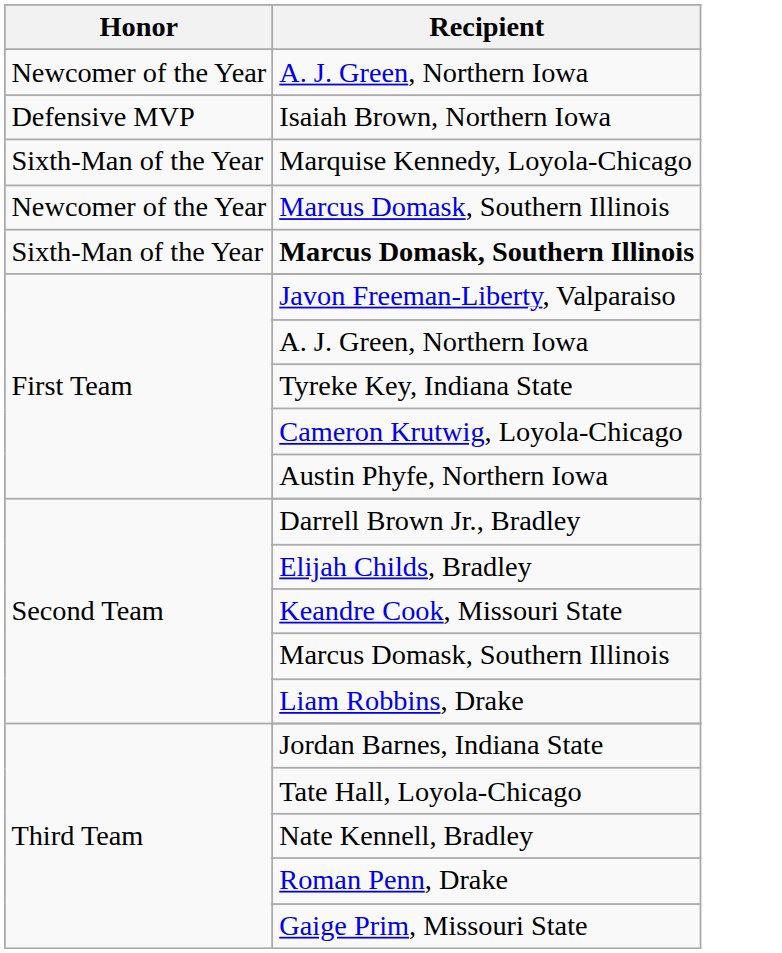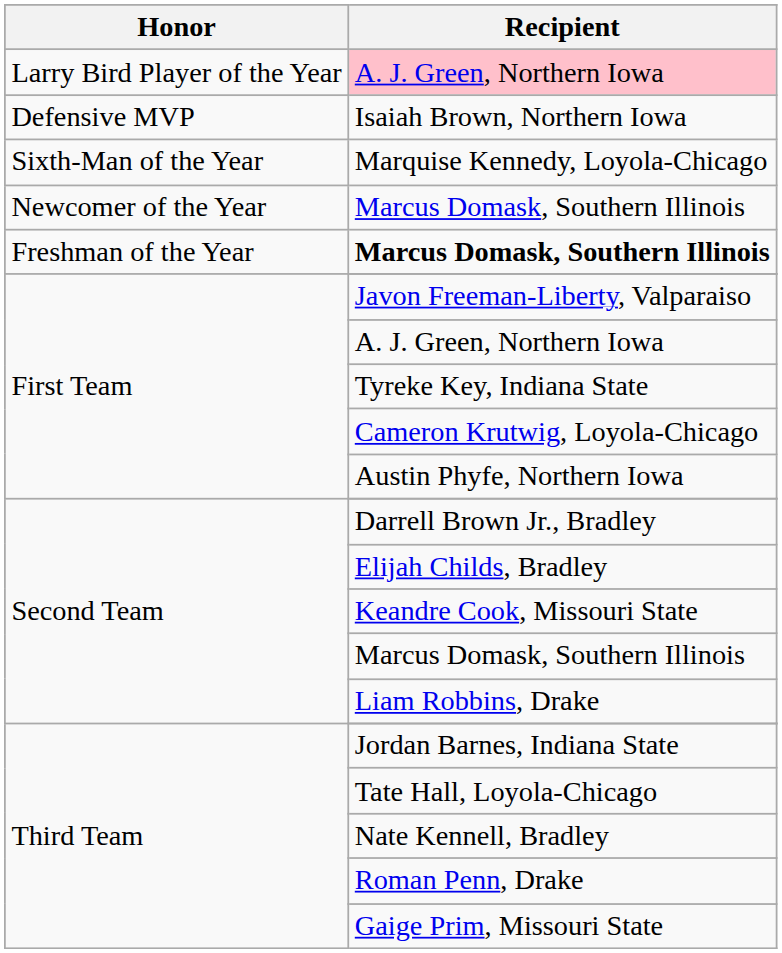(139, 71) Newcomer of the Year -> (177, 71) Larry Bird Player of the Year
(434, 71) no background -> (509, 71) pink background
(137, 251) Sixth-Man of the Year -> (133, 251) Freshman of the Year
